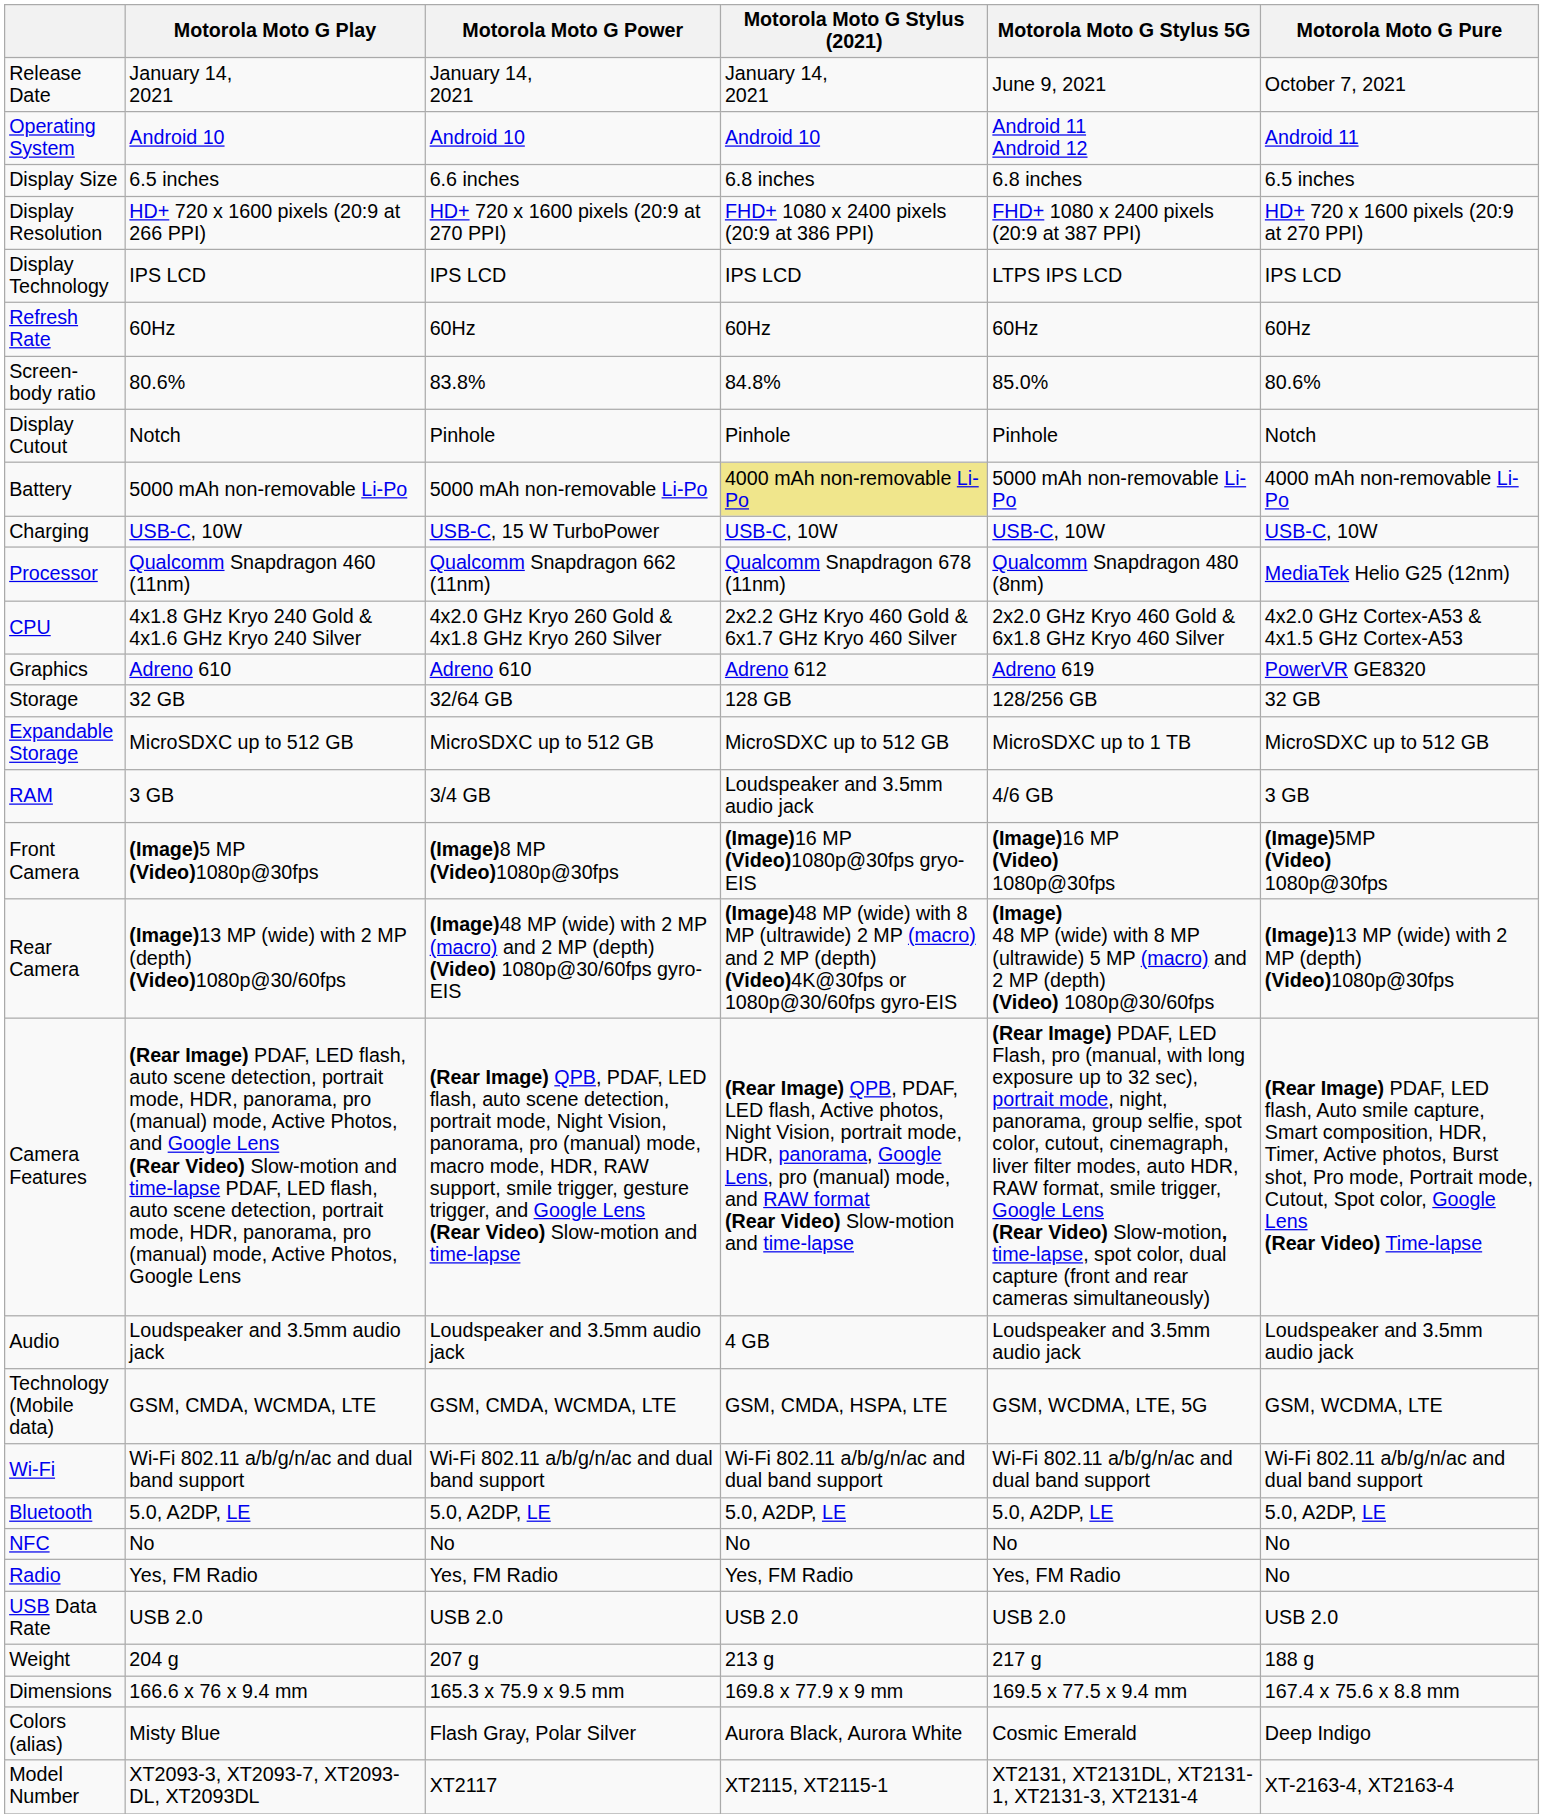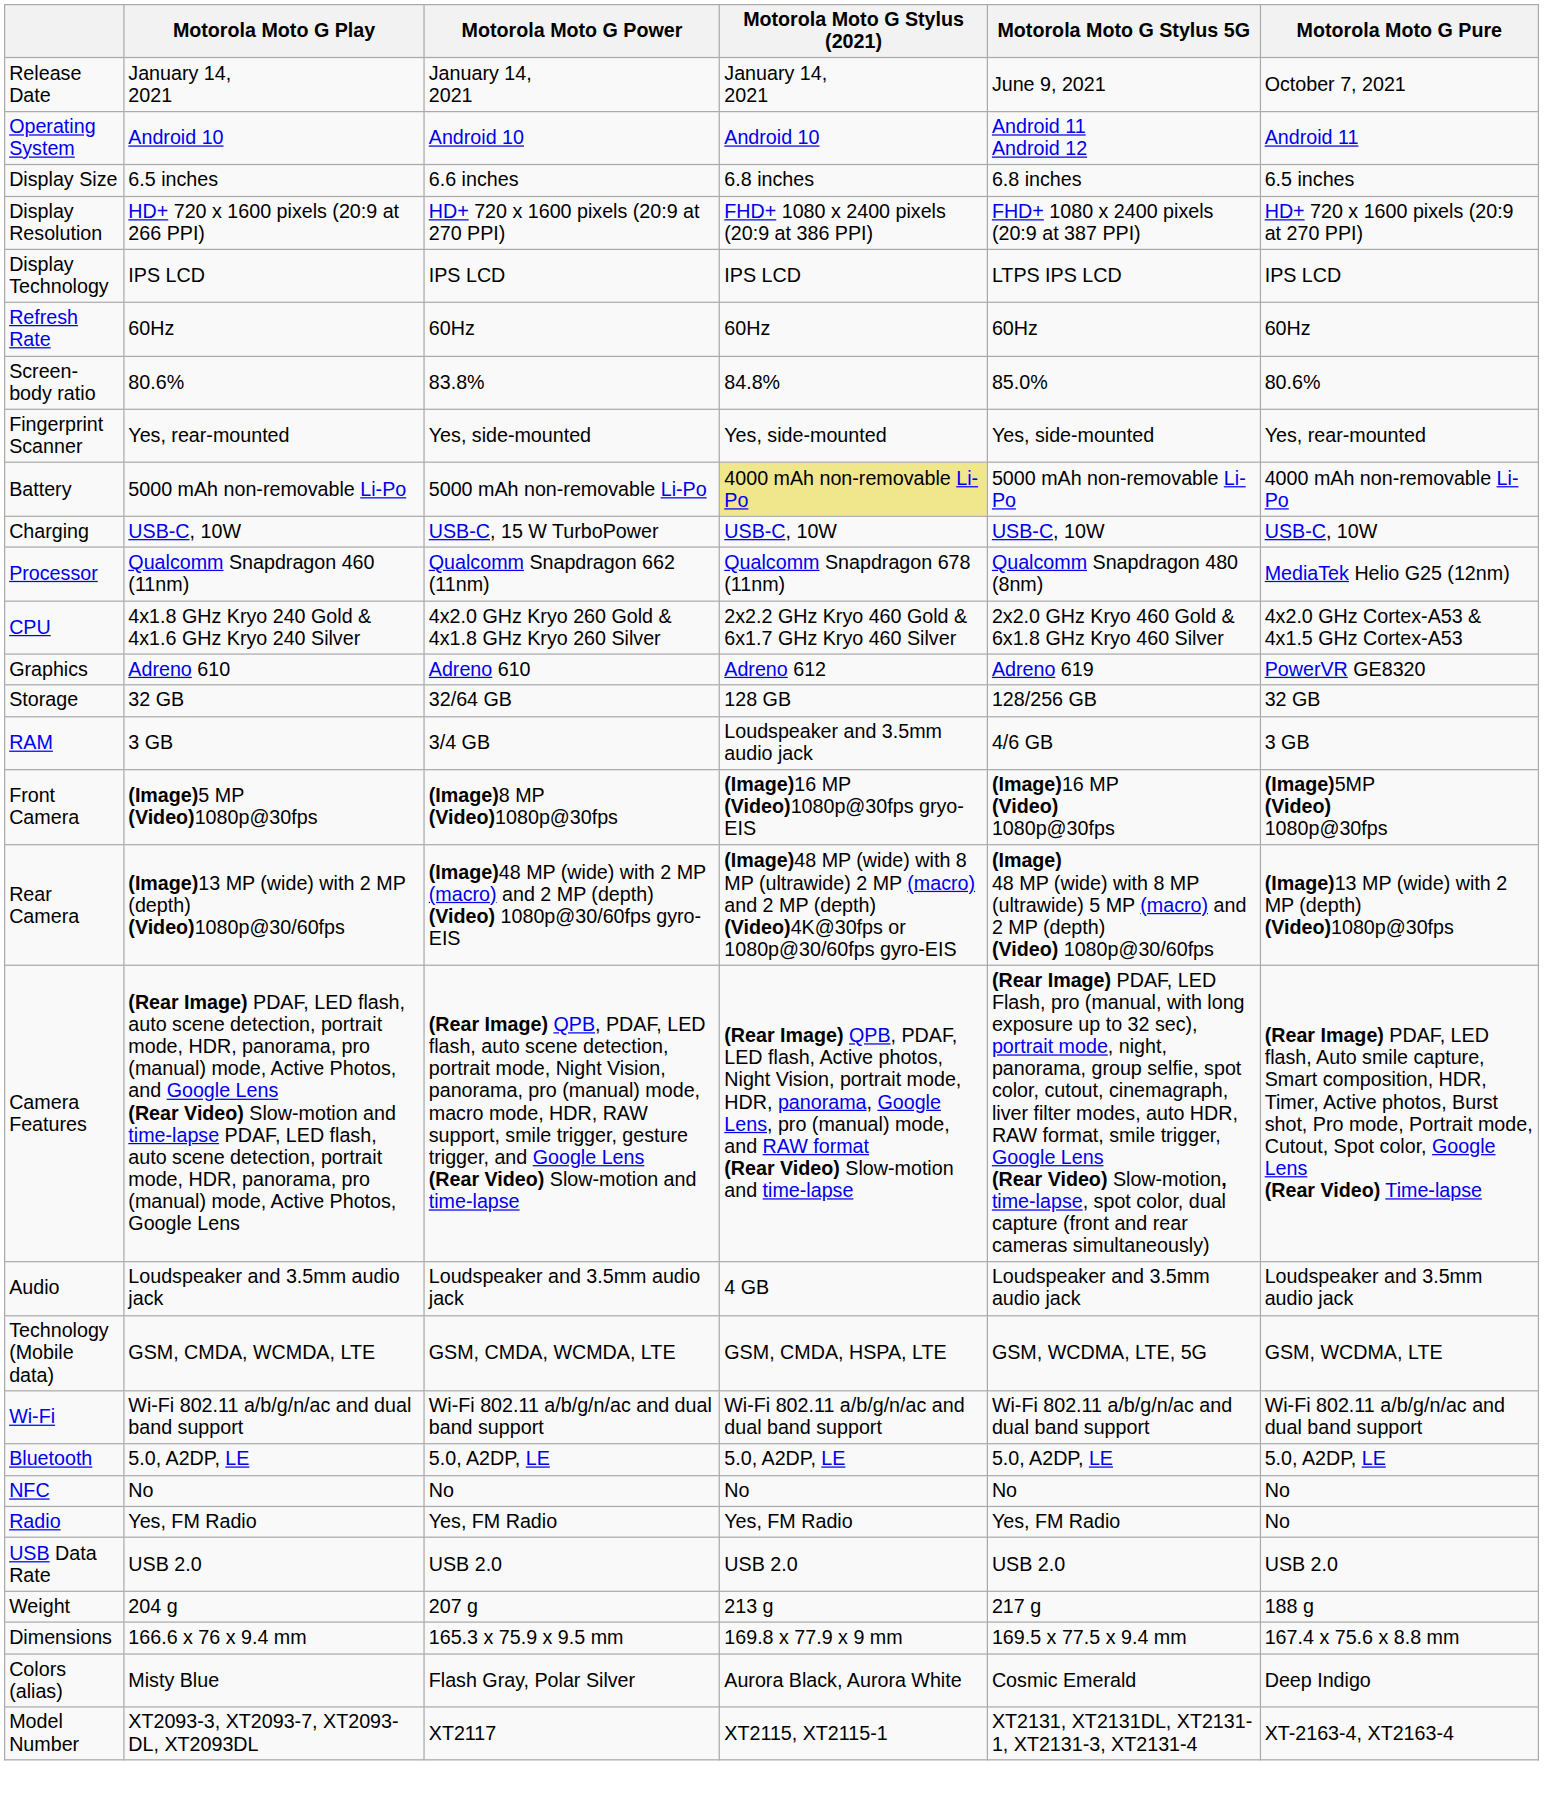- row: (41, 435)
+ row: (56, 435)
- row: (61, 742)
